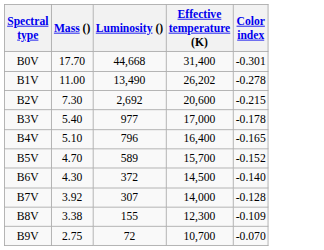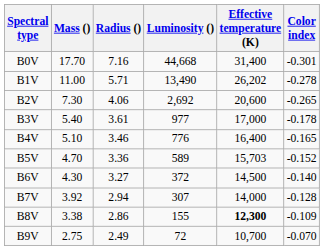+ column: (119, 28)
(251, 100) -0.215 -> (302, 100) -0.265
(129, 139) 796 -> (180, 139) 776
(199, 158) 15,700 -> (250, 158) 15,703
(199, 217) normal -> (250, 217) bold
